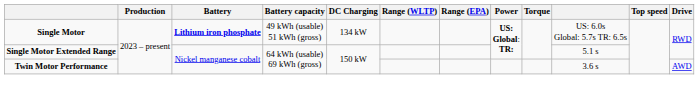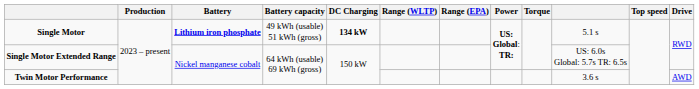(353, 31) normal -> (353, 31) bold
(591, 31) US: 6.0s Global: 5.7s TR: 6.5s -> (591, 31) 5.1 s
(591, 52) 5.1 s -> (591, 57) US: 6.0s Global: 5.7s TR: 6.5s
